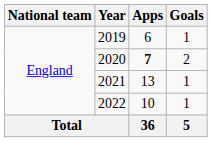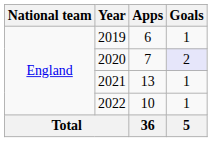(148, 59) bold -> (148, 59) normal
(187, 59) no background -> (187, 59) lavender background
